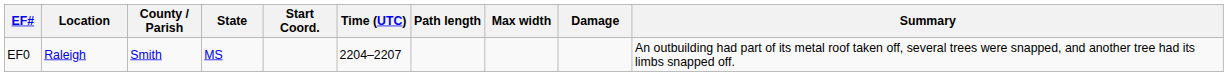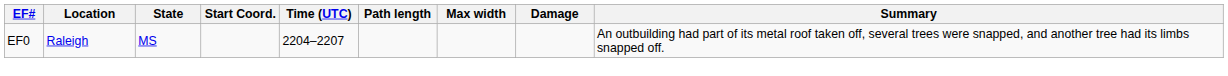- column: (164, 21)
